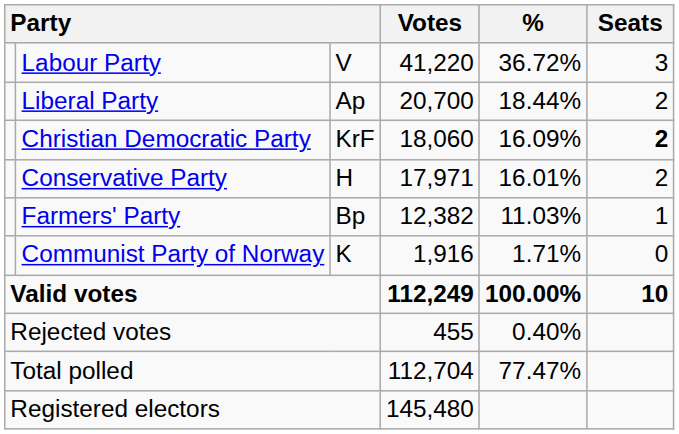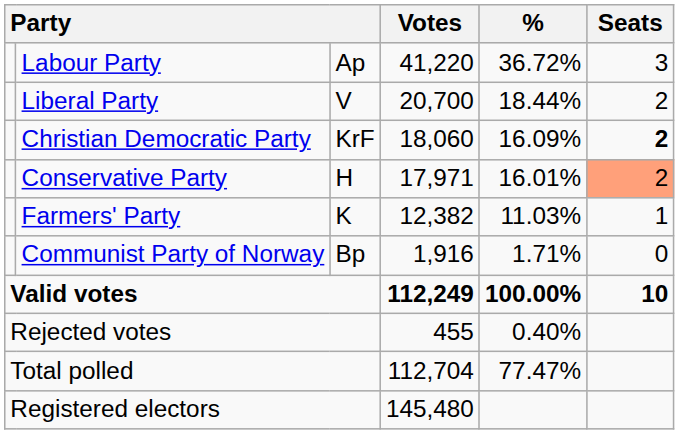(344, 62) V -> (350, 62) Ap
(350, 100) Ap -> (344, 100) V
(662, 178) no background -> (662, 178) lightsalmon background
(350, 216) Bp -> (344, 216) K
(344, 255) K -> (350, 255) Bp
